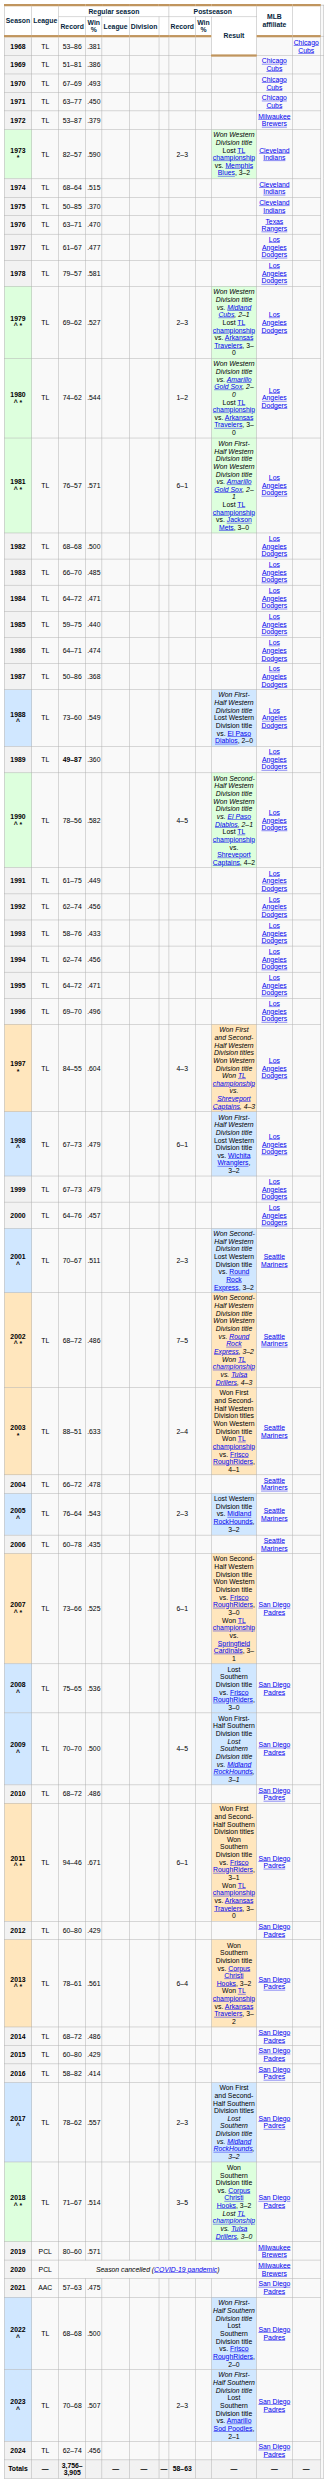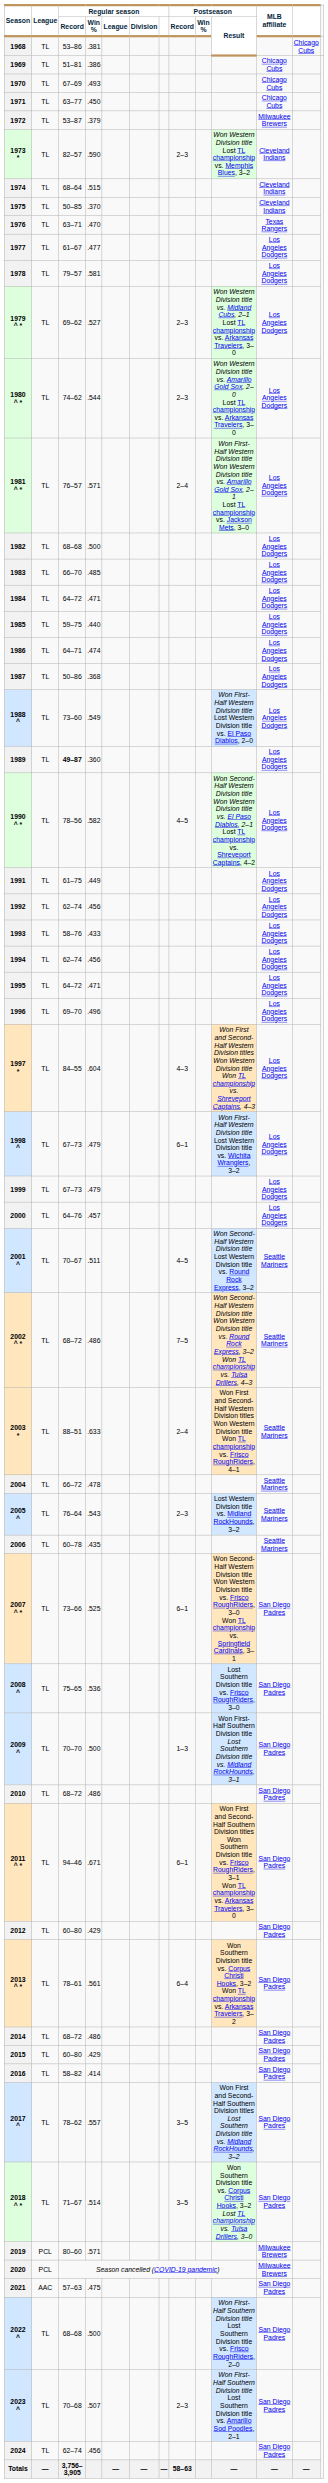(182, 398) 1–2 -> (182, 398) 2–3
(182, 486) 6–1 -> (182, 486) 2–4
(182, 1261) 2–3 -> (182, 1261) 4–5
(182, 1749) 4–5 -> (182, 1749) 1–3
(182, 2122) 2–3 -> (182, 2122) 3–5
